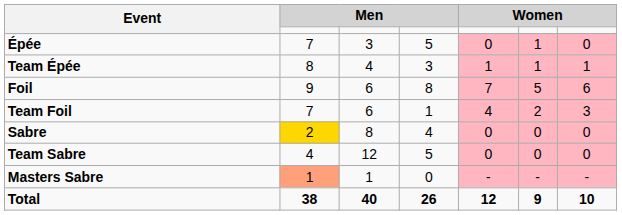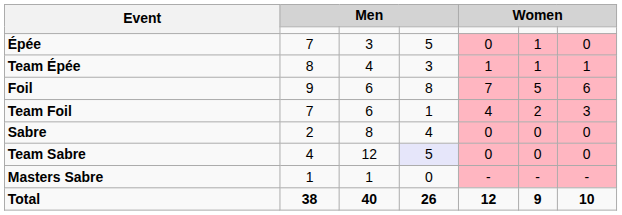(310, 133) gold background -> (310, 133) no background
(429, 155) no background -> (429, 155) lavender background
(310, 177) lightsalmon background -> (310, 177) no background
